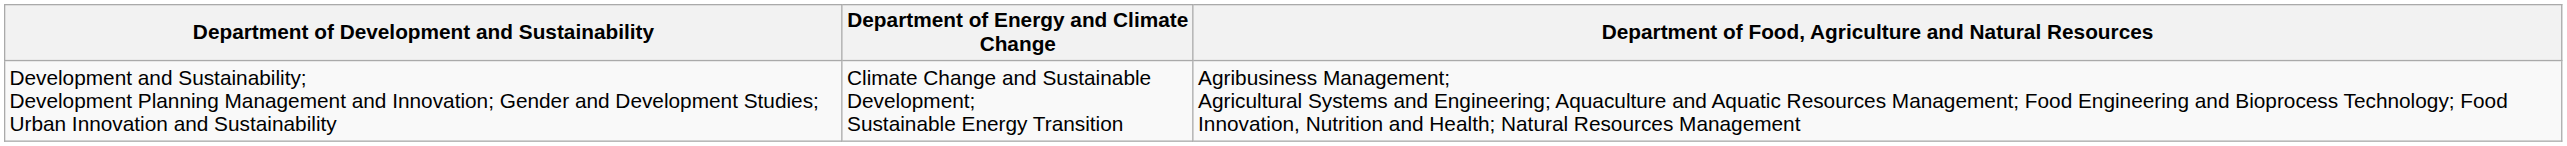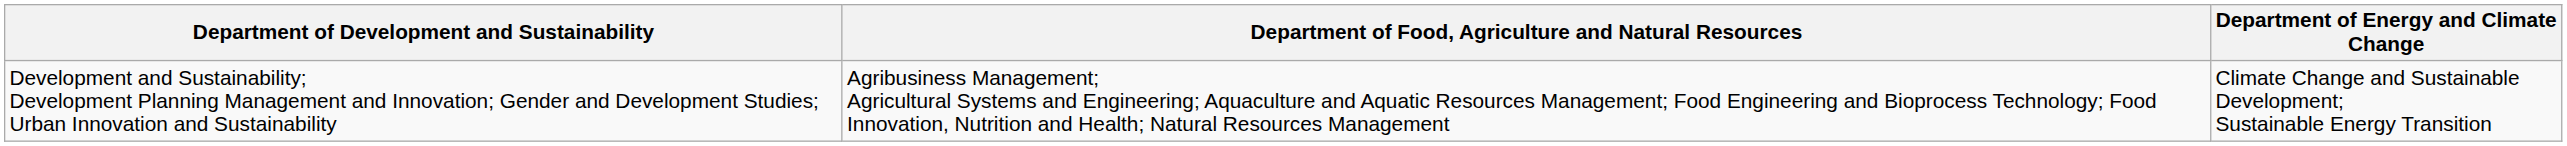columns swapped: (1018, 32) <-> (1878, 32)
